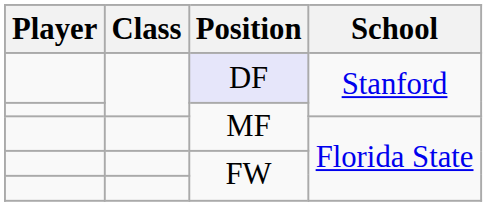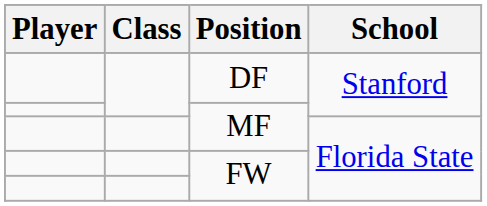(249, 77) lavender background -> (249, 77) no background
